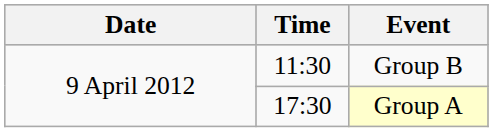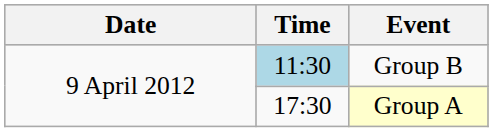(302, 65) no background -> (302, 65) lightblue background
